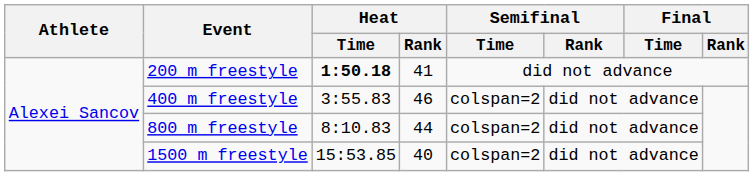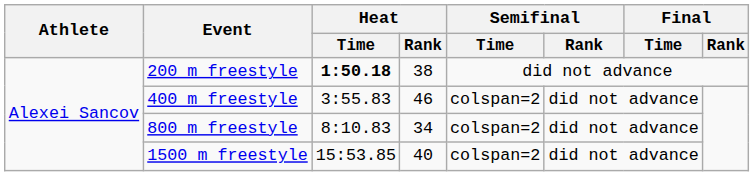(423, 72) 41 -> (423, 72) 38
(423, 128) 44 -> (423, 128) 34
